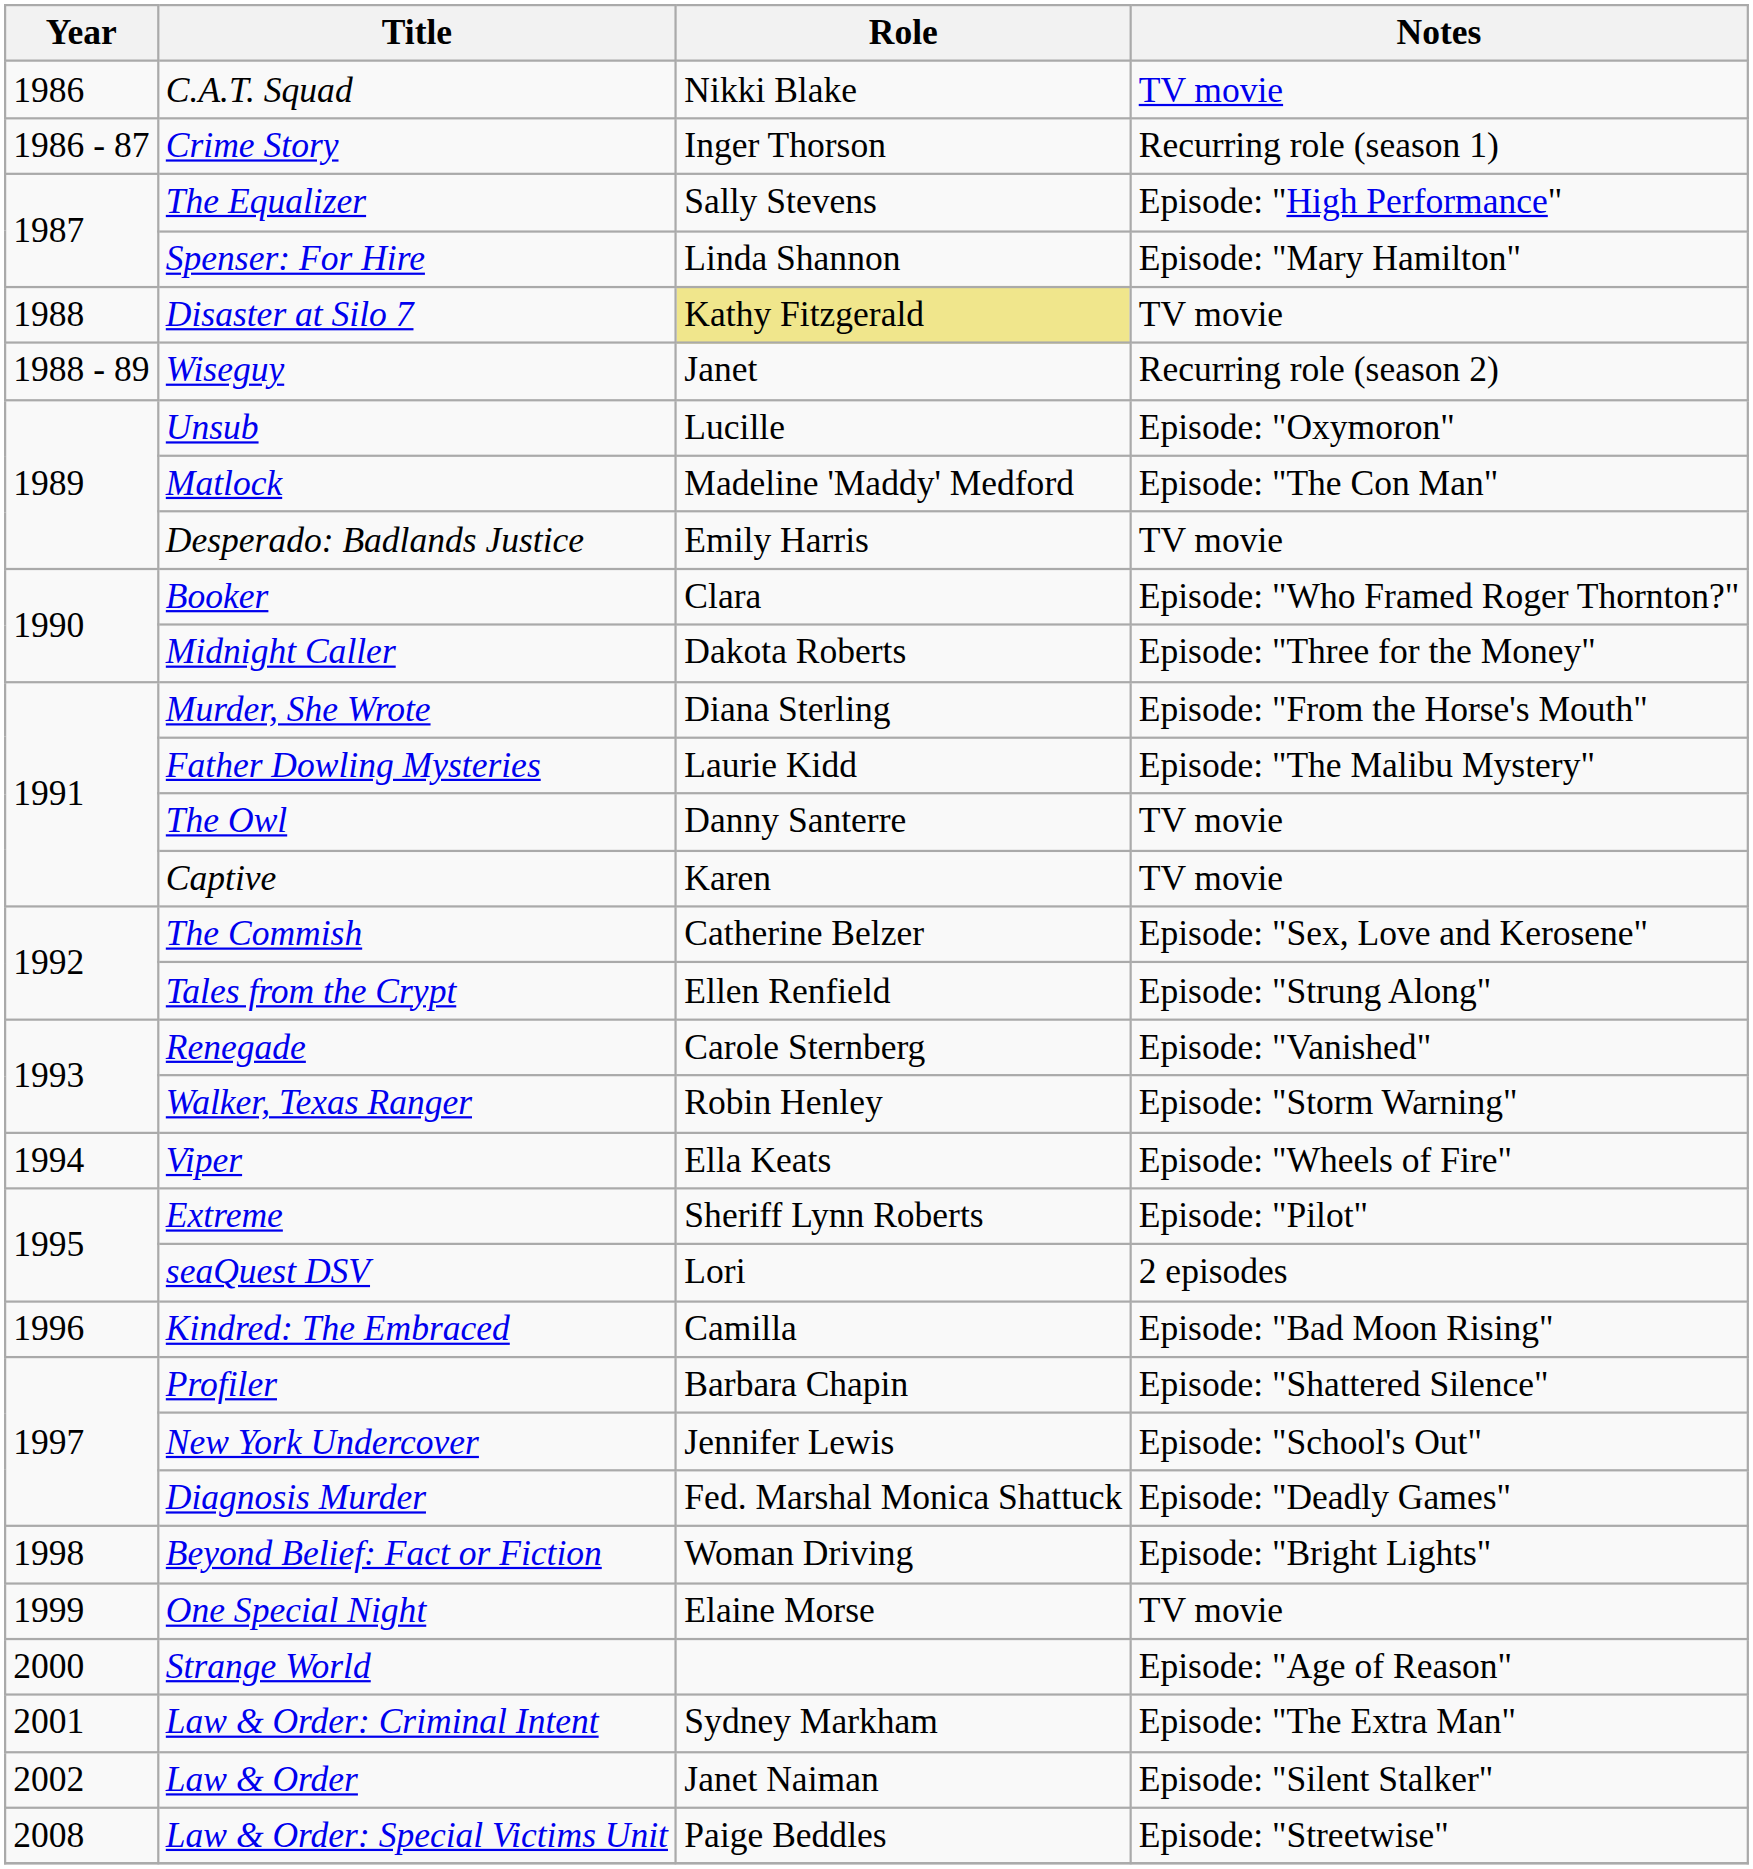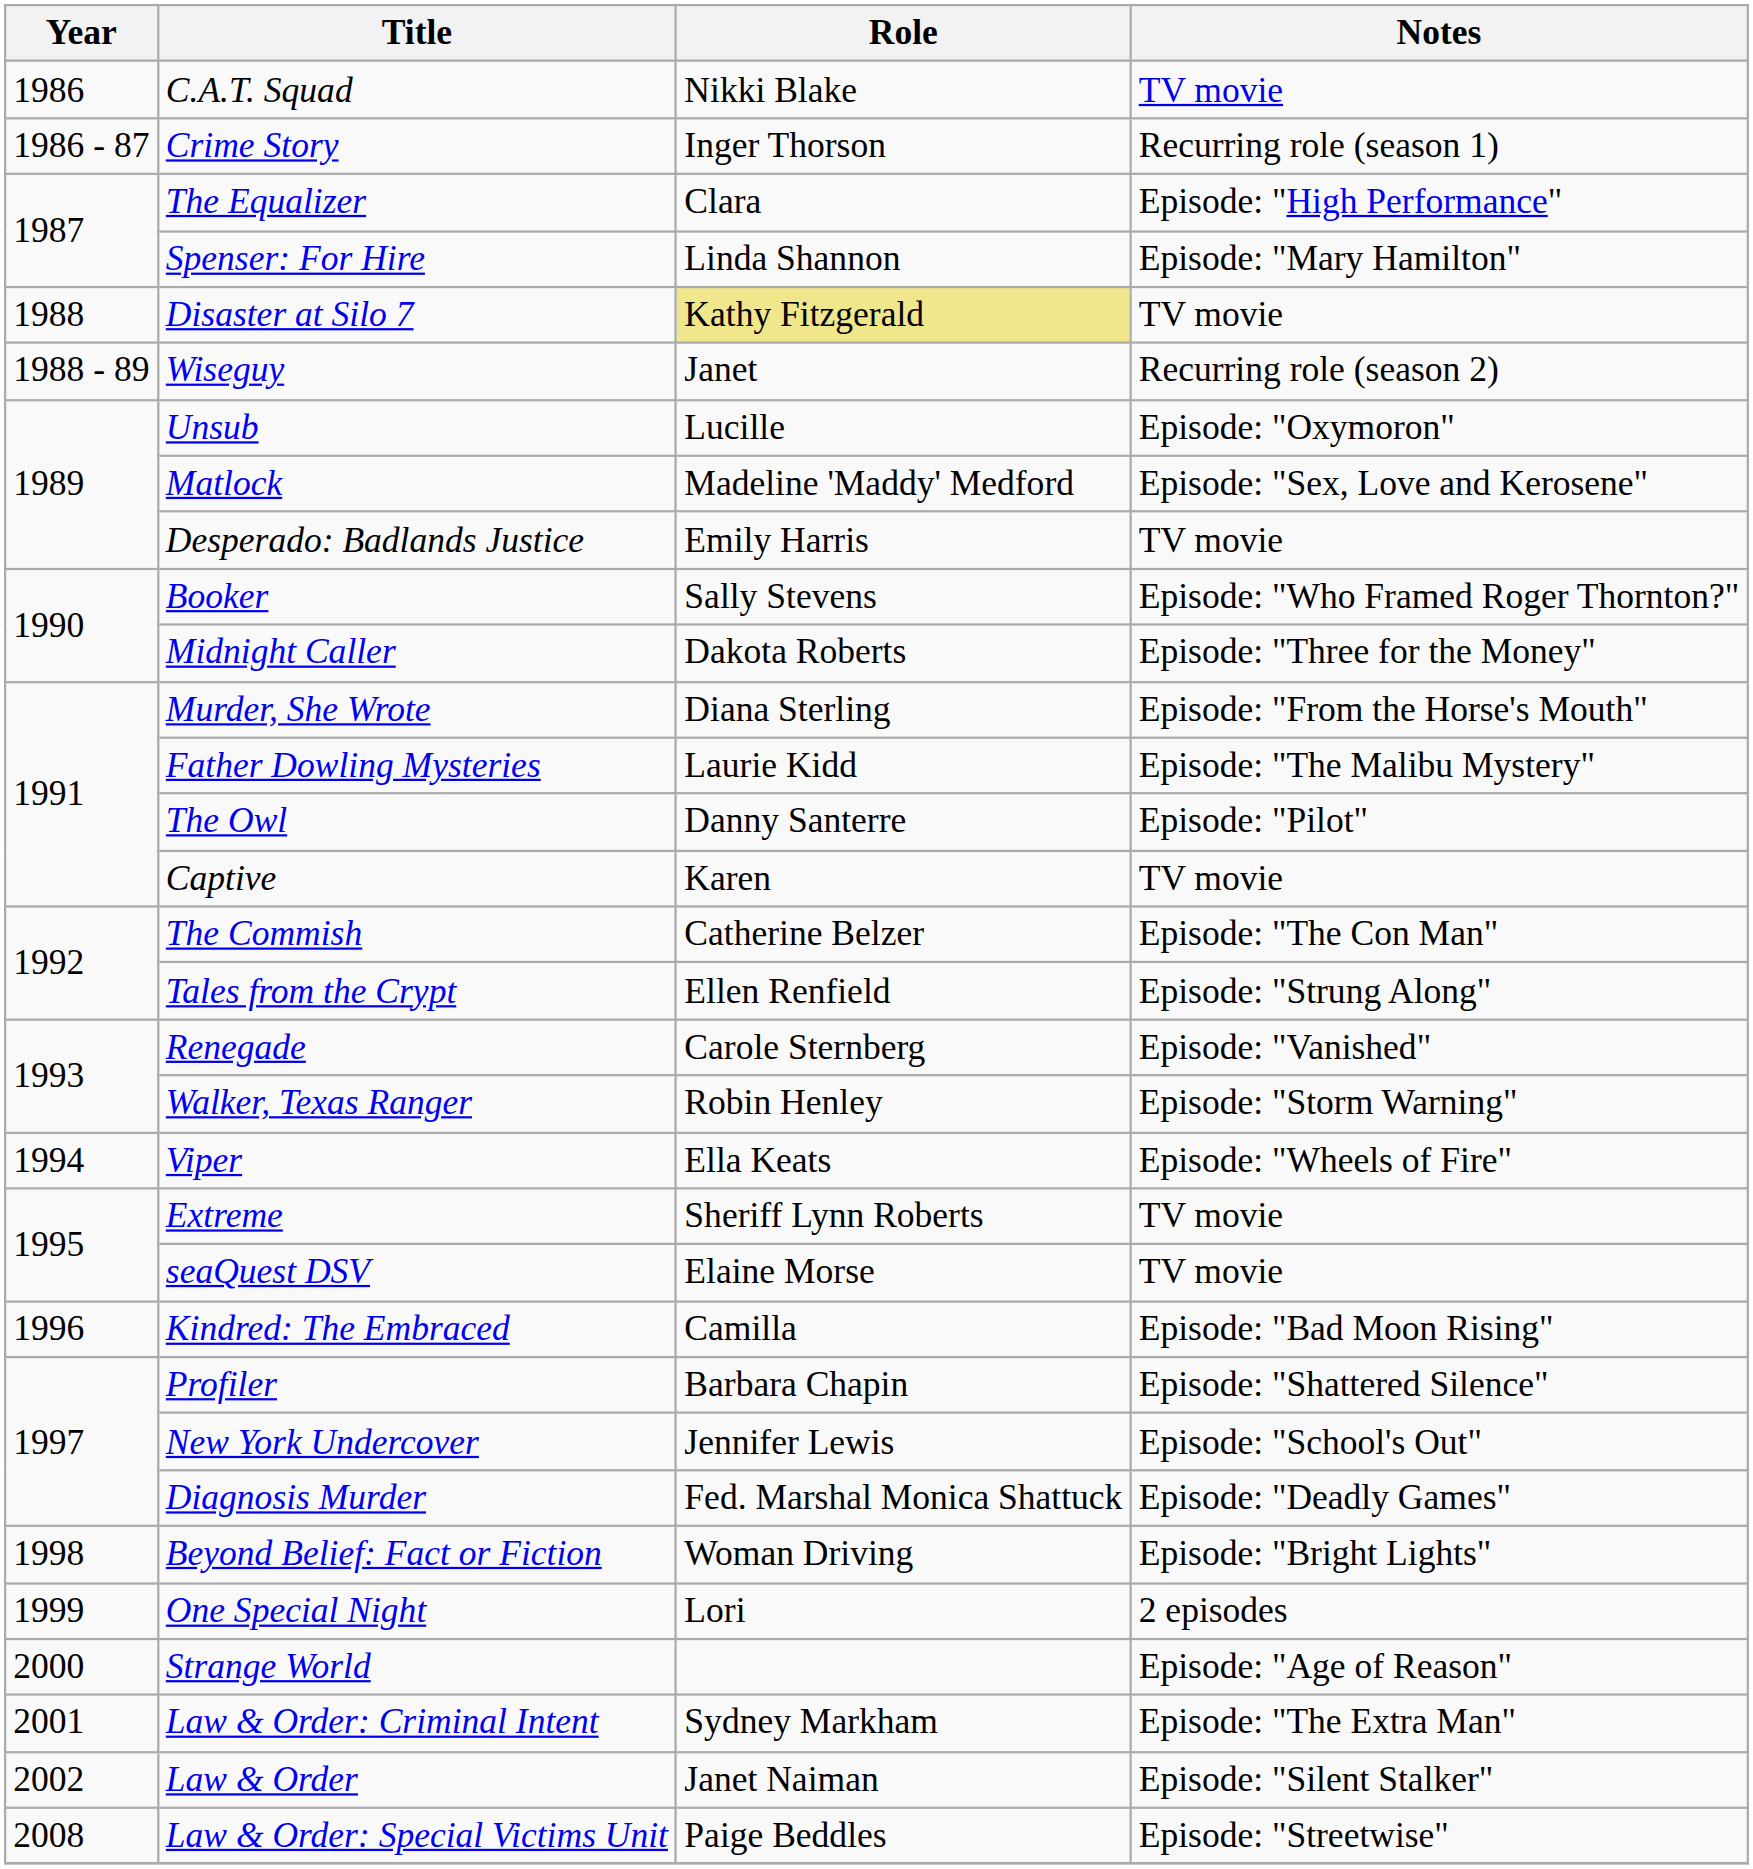(781, 201) Sally Stevens -> (723, 201) Clara
(1318, 483) Episode: "The Con Man" -> (1393, 483) Episode: "Sex, Love and Kerosene"
(723, 595) Clara -> (781, 595) Sally Stevens
(1211, 821) TV movie -> (1253, 821) Episode: "Pilot"
(1393, 933) Episode: "Sex, Love and Kerosene" -> (1318, 933) Episode: "The Con Man"
(1253, 1215) Episode: "Pilot" -> (1211, 1215) TV movie
(715, 1271) Lori -> (780, 1271) Elaine Morse
(1213, 1271) 2 episodes -> (1211, 1271) TV movie
(780, 1609) Elaine Morse -> (715, 1609) Lori
(1211, 1609) TV movie -> (1213, 1609) 2 episodes
